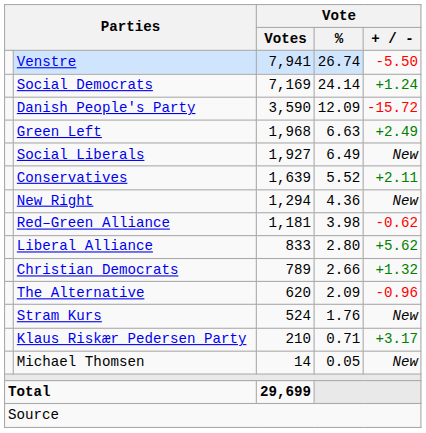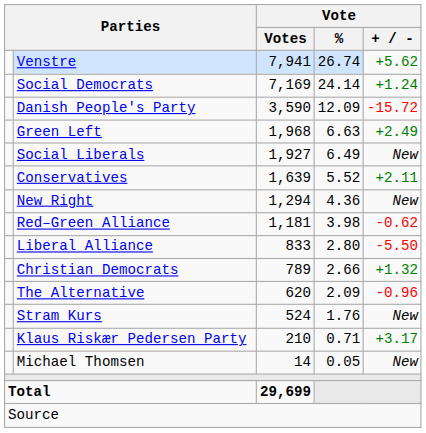(397, 62) -5.50 -> (397, 62) +5.62
(397, 247) +5.62 -> (397, 247) -5.50
